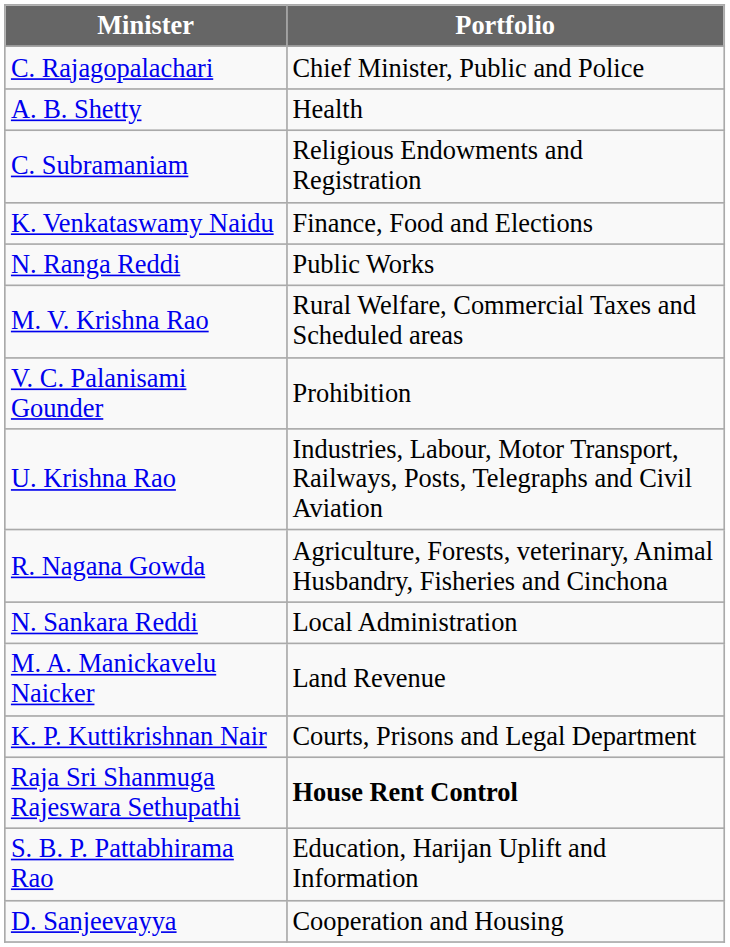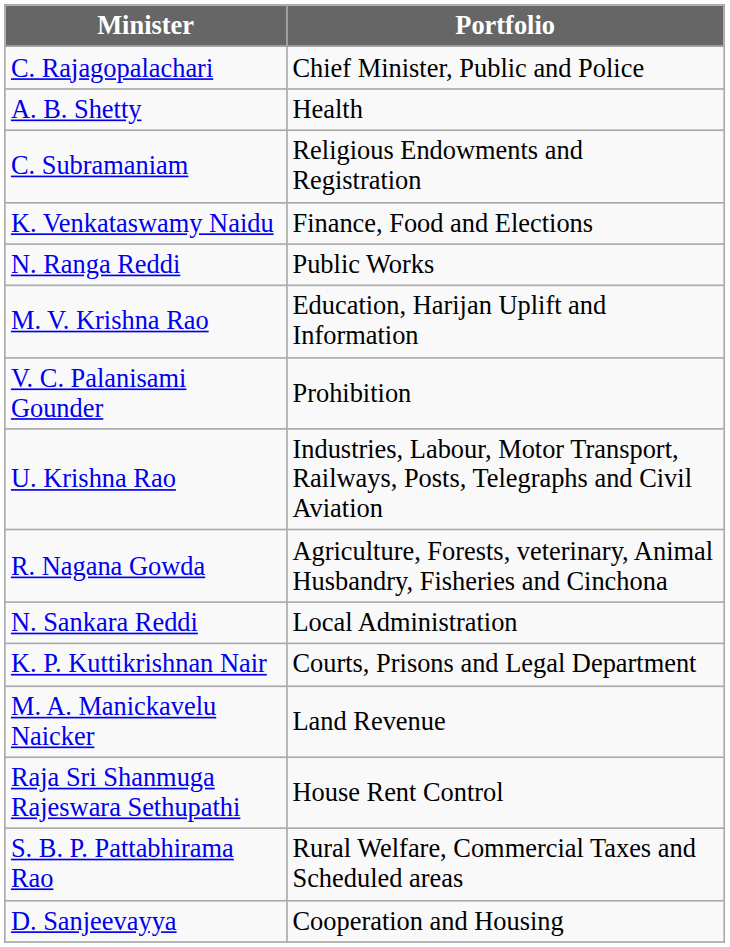(494, 321) Rural Welfare, Commercial Taxes and Scheduled areas -> (449, 321) Education, Harijan Uplift and Information
rows swapped: (114, 679) <-> (139, 735)
(405, 792) bold -> (398, 792) normal
(449, 864) Education, Harijan Uplift and Information -> (494, 864) Rural Welfare, Commercial Taxes and Scheduled areas
